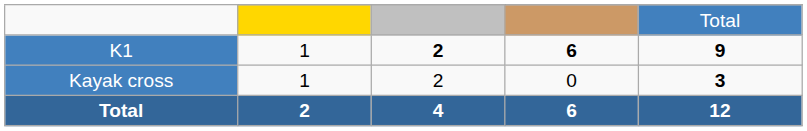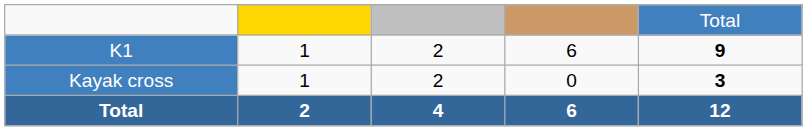(438, 50) bold -> (438, 50) normal
(572, 50) bold -> (572, 50) normal
